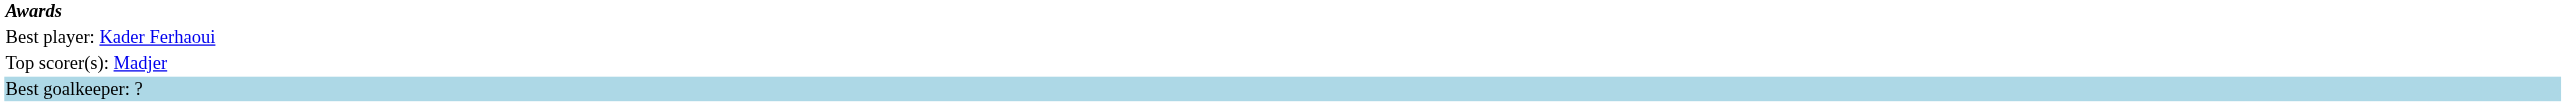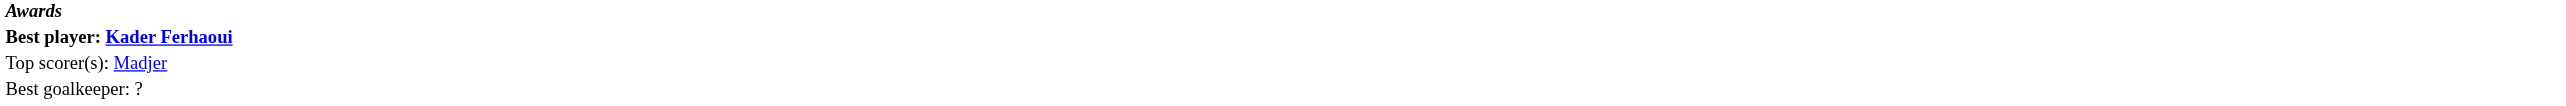(110, 37) normal -> (119, 37) bold
(74, 88) lightblue background -> (74, 88) no background
